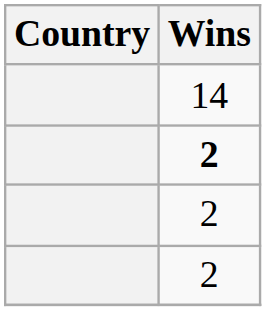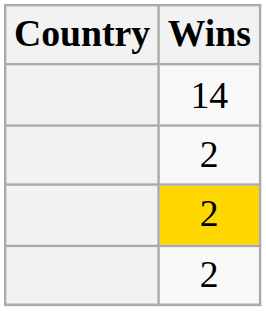(209, 154) bold -> (209, 154) normal
(209, 214) no background -> (209, 214) gold background
